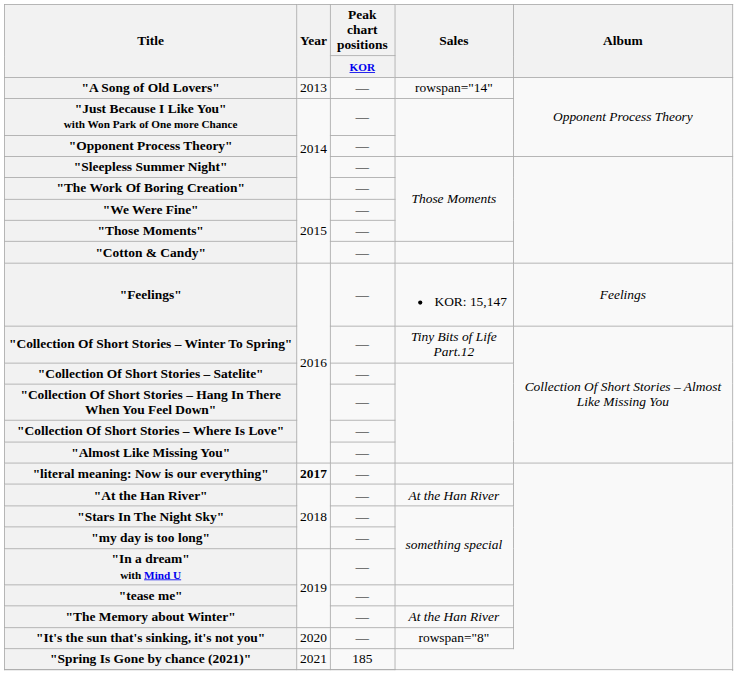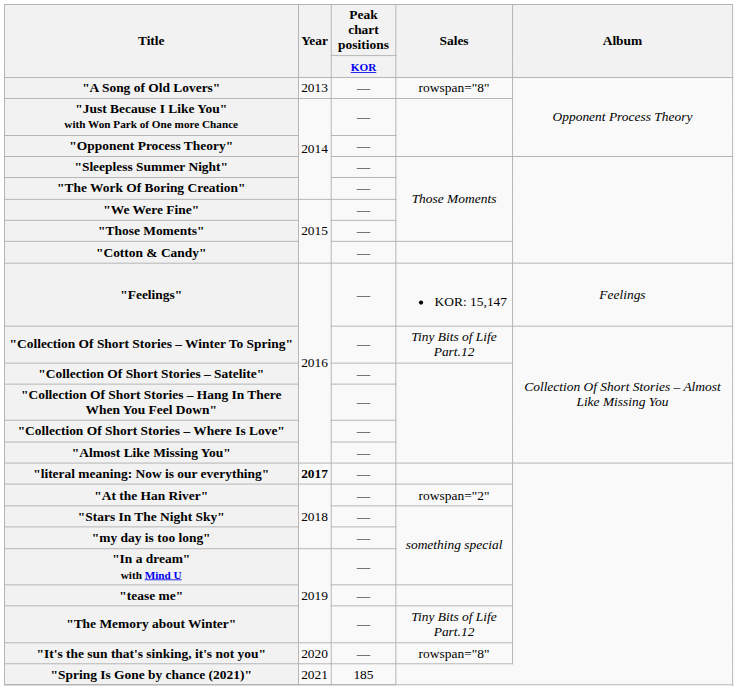(454, 88) rowspan="14" -> (454, 88) rowspan="8"
(454, 495) At the Han River -> (454, 495) rowspan="2"
(454, 616) At the Han River -> (454, 624) Tiny Bits of Life Part.12
